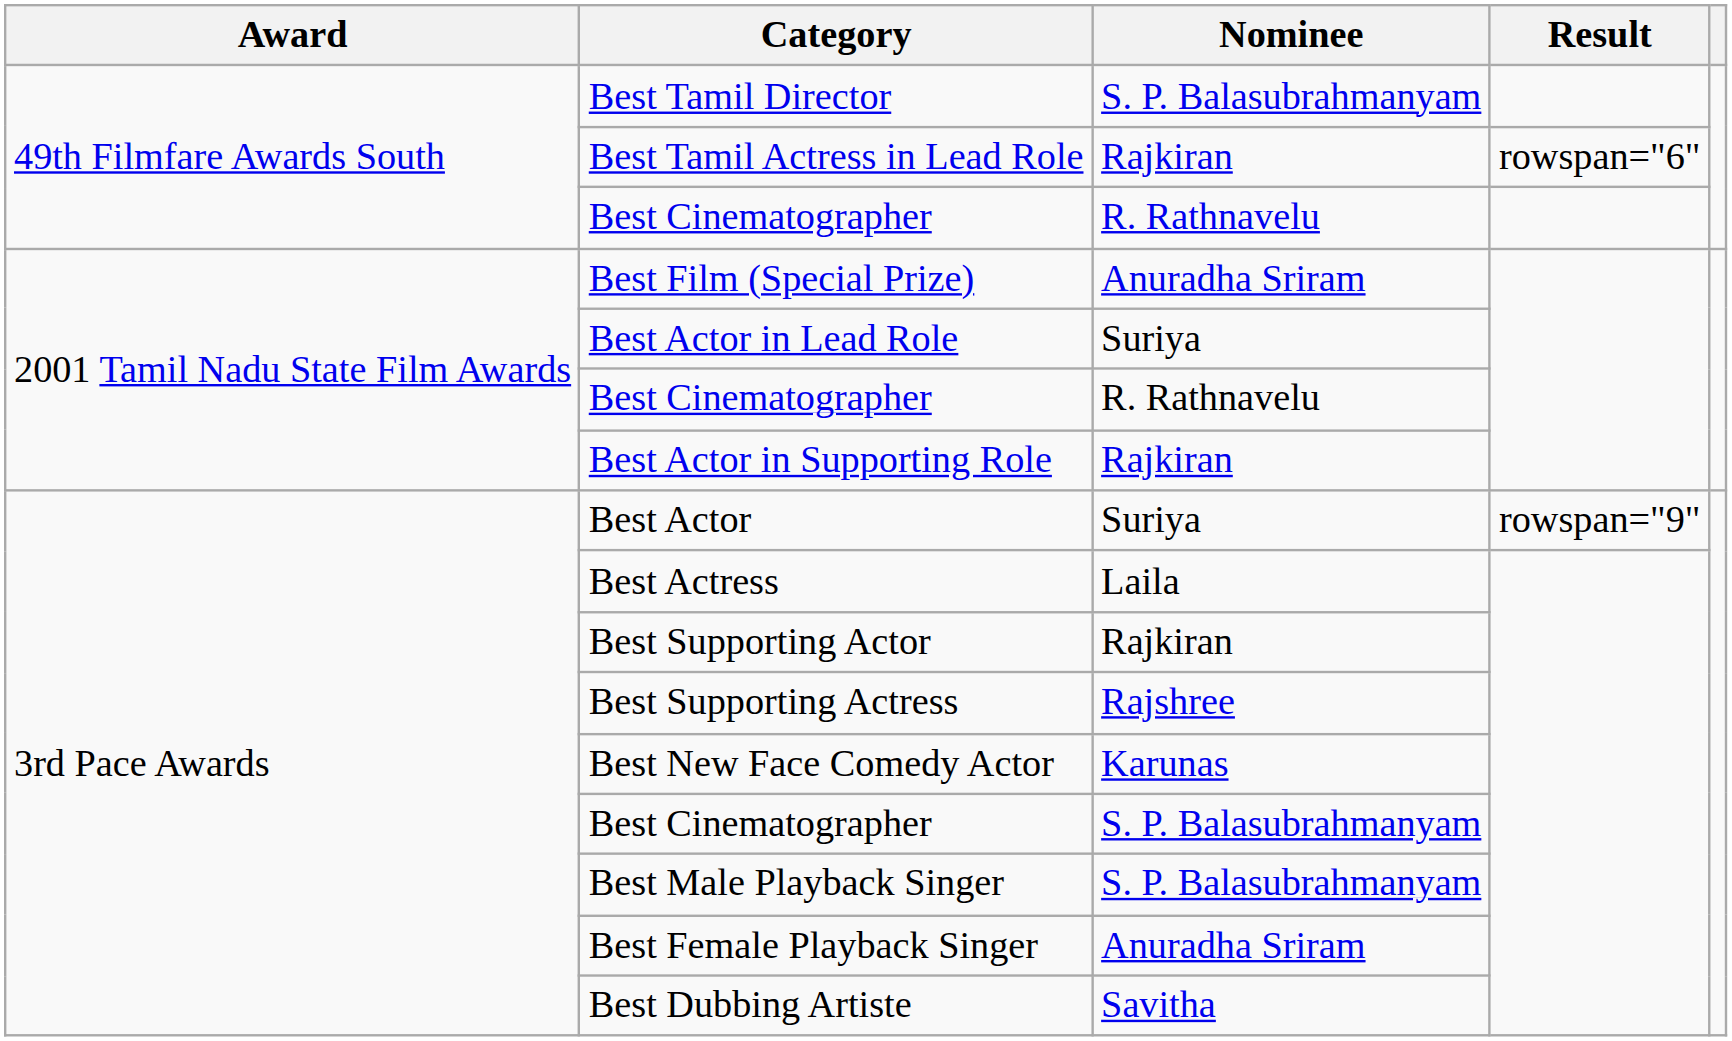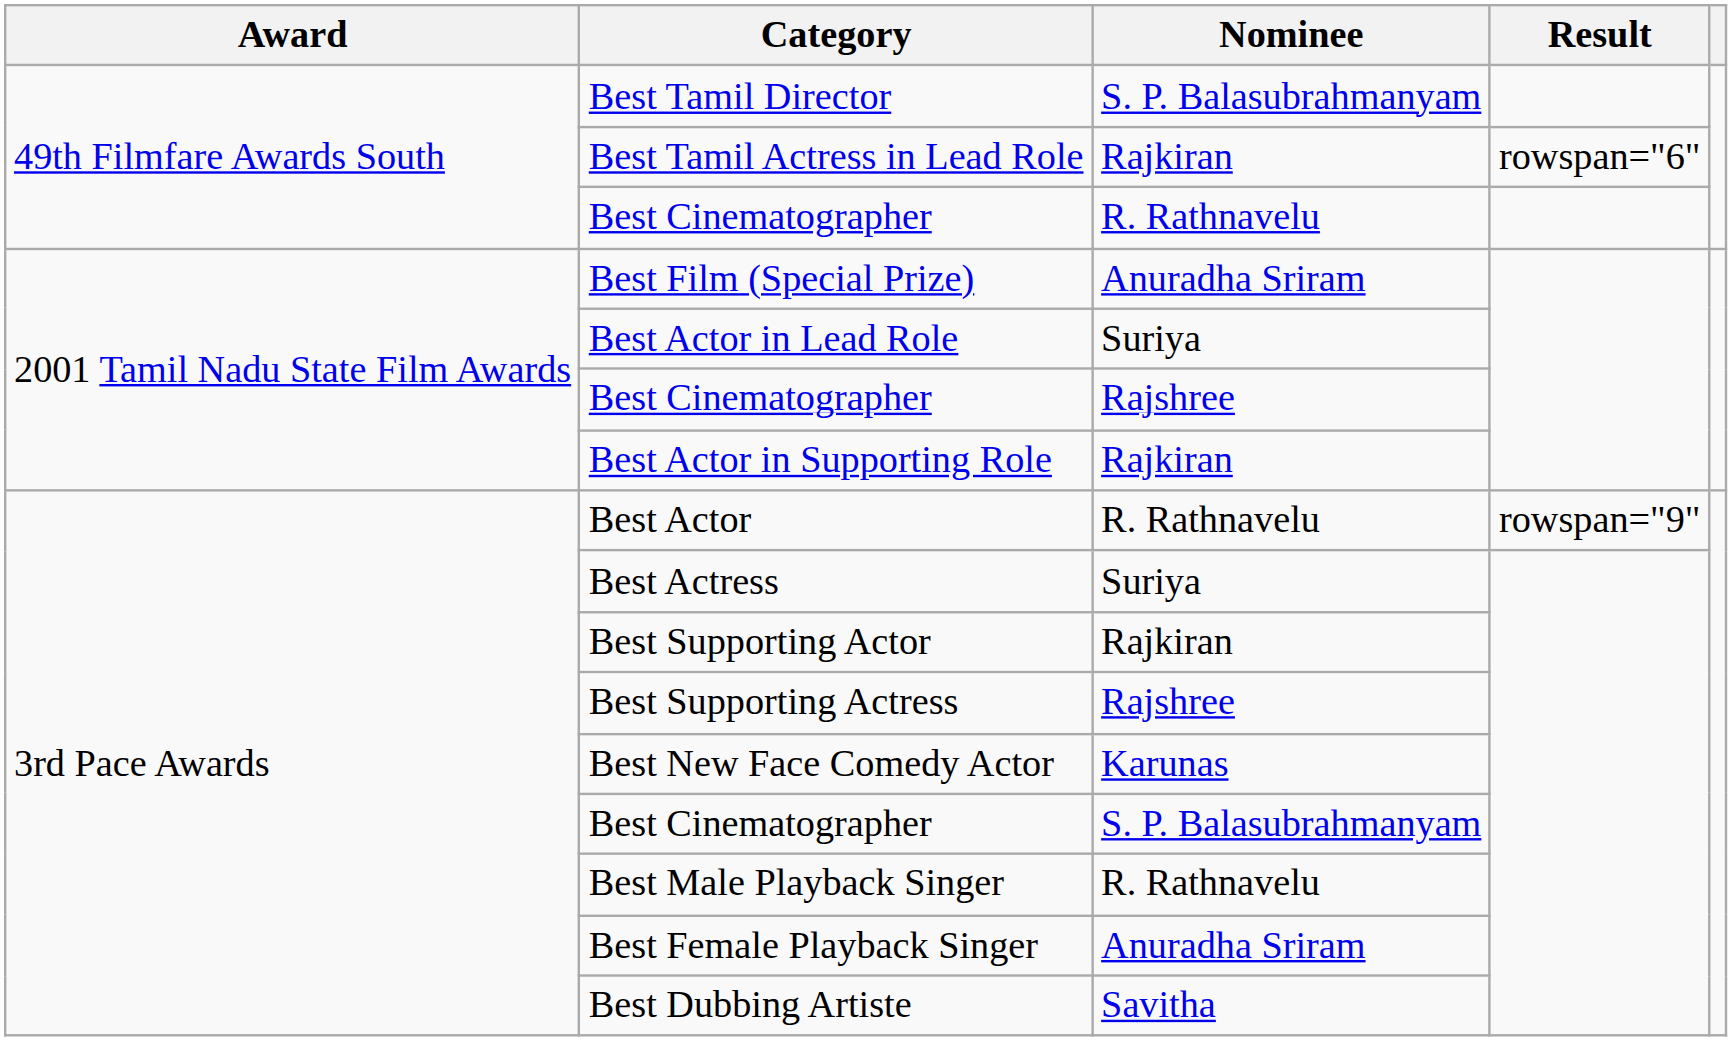(1211, 398) R. Rathnavelu -> (1168, 398) Rajshree
(1151, 519) Suriya -> (1211, 519) R. Rathnavelu
(1140, 580) Laila -> (1151, 580) Suriya
(1291, 883) S. P. Balasubrahmanyam -> (1211, 883) R. Rathnavelu
